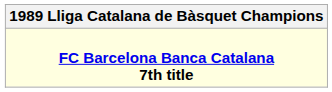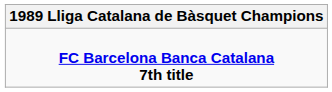(166, 66) lightyellow background -> (166, 66) no background
